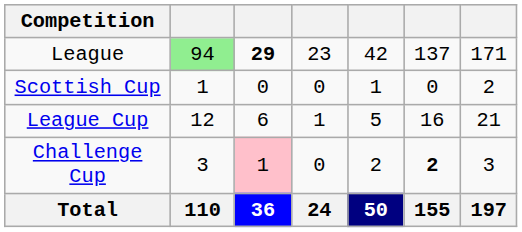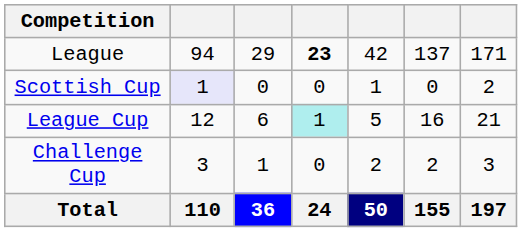(203, 54) lightgreen background -> (203, 54) no background
(263, 54) bold -> (263, 54) normal
(319, 54) normal -> (319, 54) bold
(203, 87) no background -> (203, 87) lavender background
(319, 120) no background -> (319, 120) paleturquoise background
(263, 165) pink background -> (263, 165) no background
(432, 165) bold -> (432, 165) normal
